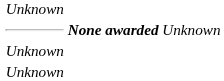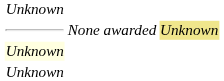(113, 30) bold -> (112, 30) normal
(191, 30) no background -> (189, 30) khaki background
(35, 51) no background -> (35, 51) lightyellow background
